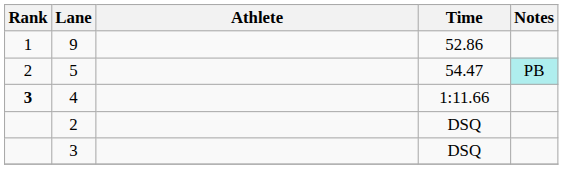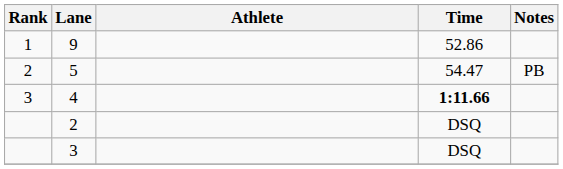(534, 71) paleturquoise background -> (534, 71) no background
(28, 97) bold -> (28, 97) normal
(464, 97) normal -> (464, 97) bold
